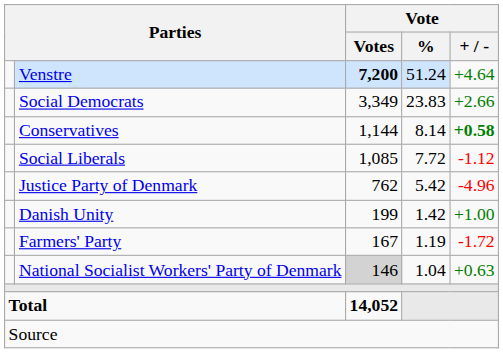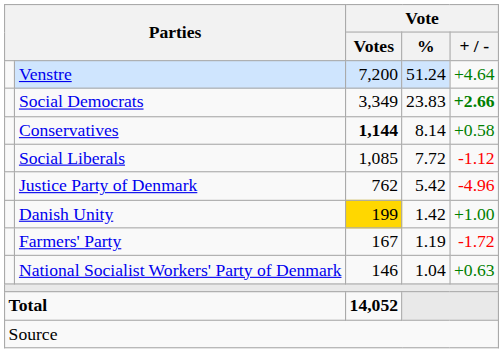(378, 74) bold -> (378, 74) normal
(474, 102) normal -> (474, 102) bold
(378, 130) normal -> (378, 130) bold
(474, 130) bold -> (474, 130) normal
(385, 213) no background -> (385, 213) gold background
(385, 269) lightgrey background -> (385, 269) no background
